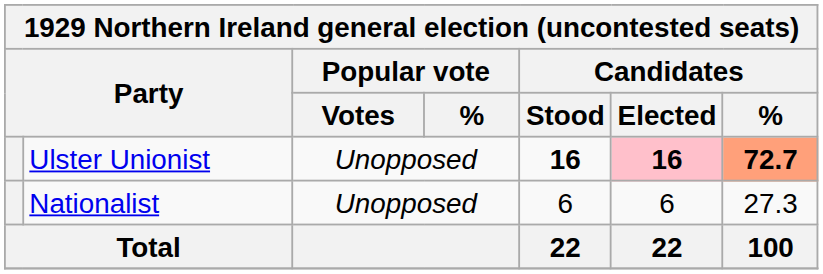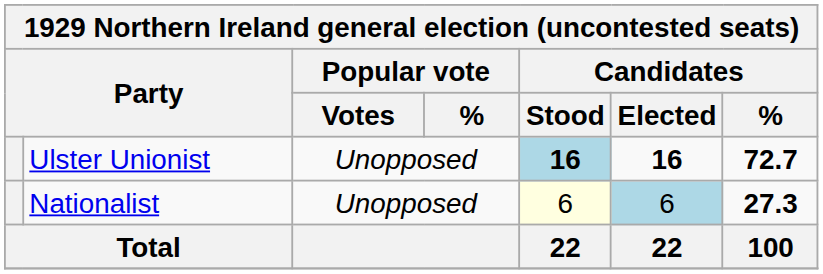(565, 159) no background -> (565, 159) lightblue background
(667, 159) pink background -> (667, 159) no background
(771, 159) lightsalmon background -> (771, 159) no background
(565, 203) no background -> (565, 203) lightyellow background
(667, 203) no background -> (667, 203) lightblue background
(771, 203) normal -> (771, 203) bold
